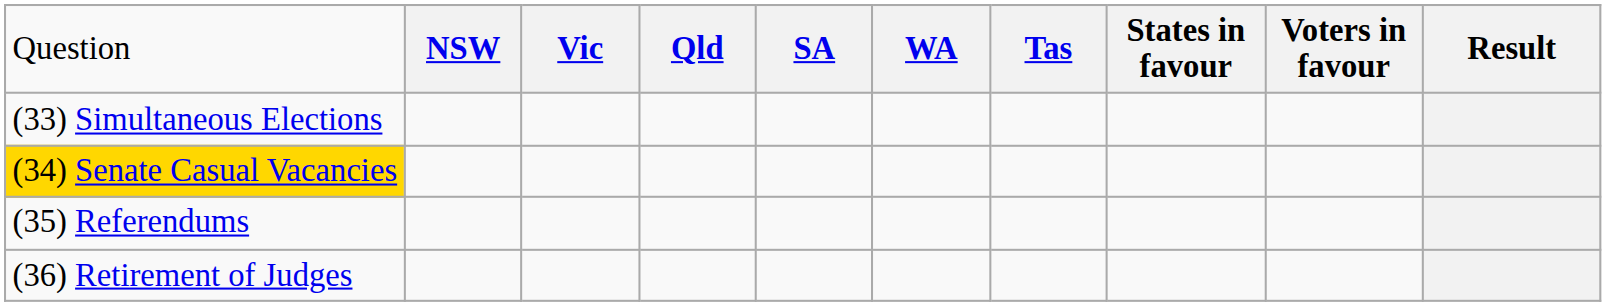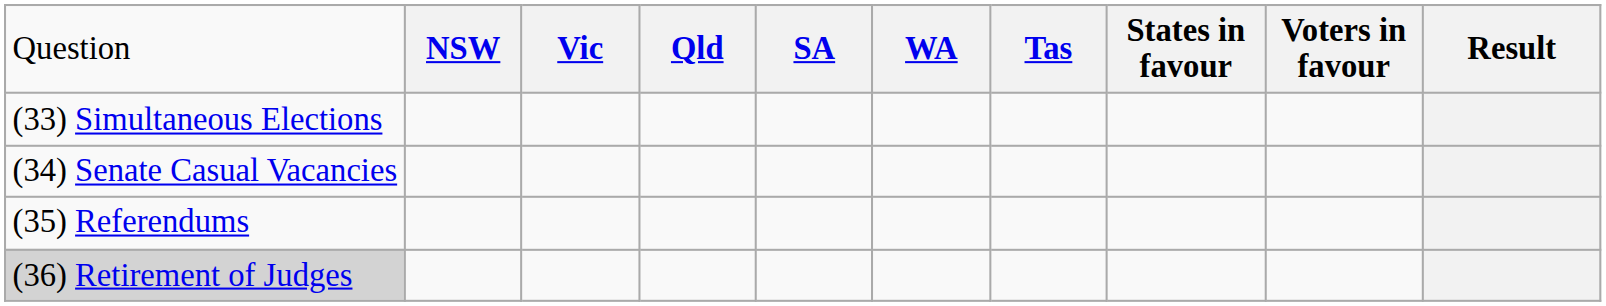(205, 170) gold background -> (205, 170) no background
(182, 274) no background -> (182, 274) lightgrey background
